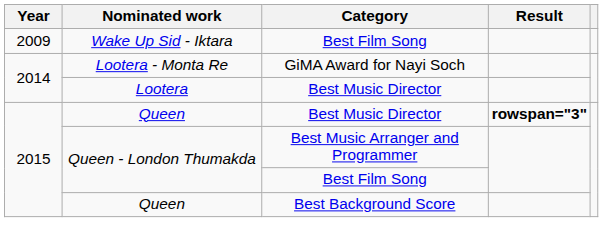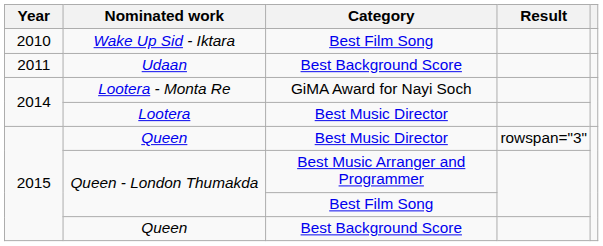(33, 41) 2009 -> (34, 41) 2010
+ row: (164, 65)
(539, 114) bold -> (544, 138) normal
